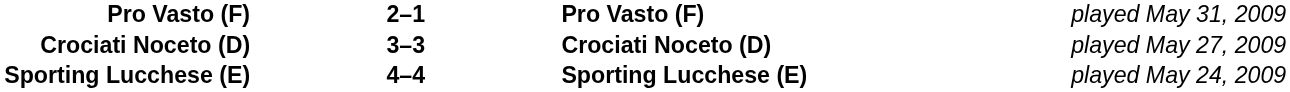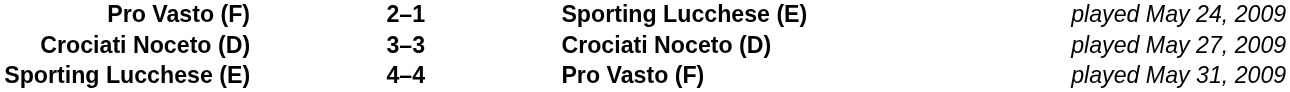(633, 14) Pro Vasto (F) -> (684, 14) Sporting Lucchese (E)
(1179, 14) played May 31, 2009 -> (1179, 14) played May 24, 2009
(684, 75) Sporting Lucchese (E) -> (633, 75) Pro Vasto (F)
(1179, 75) played May 24, 2009 -> (1179, 75) played May 31, 2009
